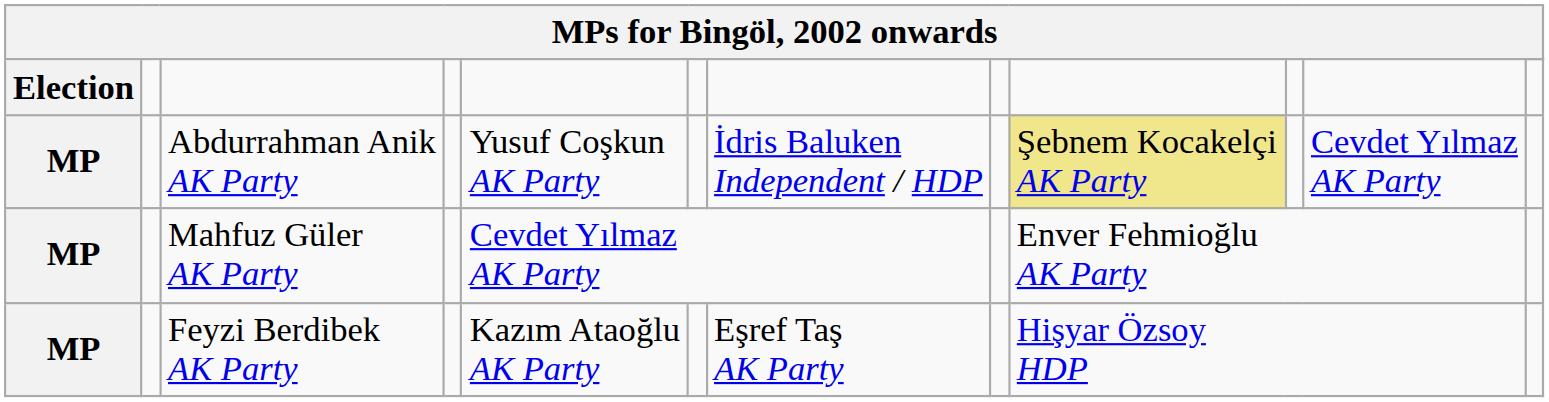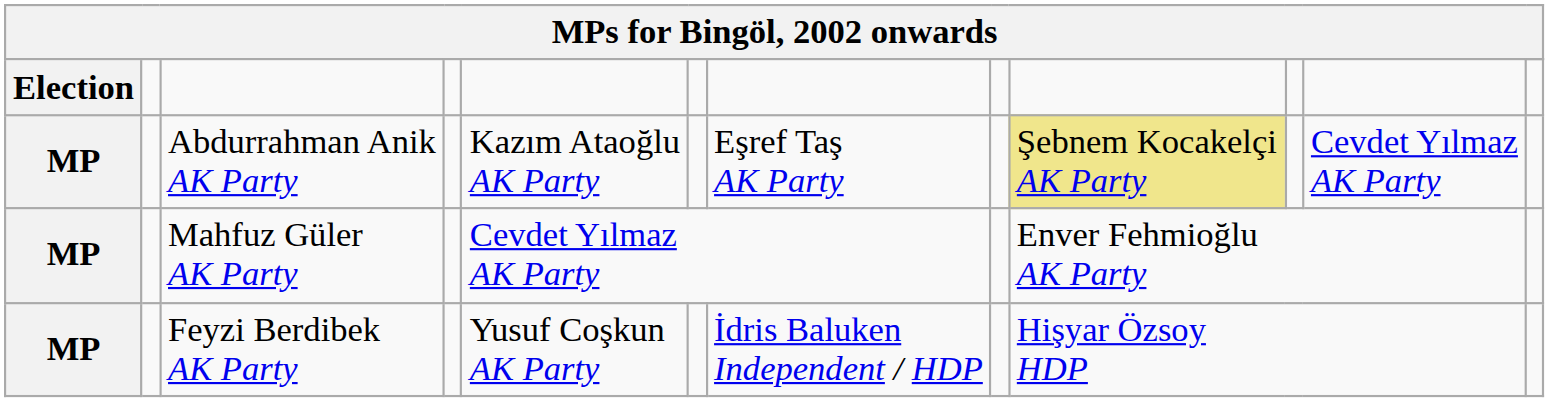(567, 160) Yusuf Coşkun AK Party -> (575, 160) Kazım Ataoğlu AK Party
(848, 160) İdris Baluken Independent / HDP -> (779, 160) Eşref Taş AK Party
(575, 348) Kazım Ataoğlu AK Party -> (567, 348) Yusuf Coşkun AK Party
(779, 348) Eşref Taş AK Party -> (848, 348) İdris Baluken Independent / HDP
